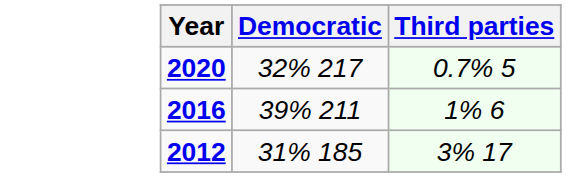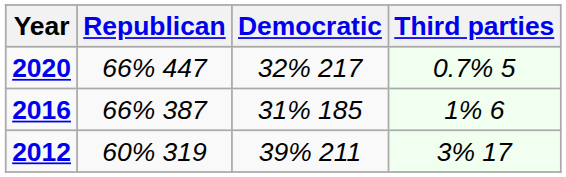+ column: (154, 26)
(310, 110) 39% 211 -> (310, 110) 31% 185
(310, 152) 31% 185 -> (310, 152) 39% 211
